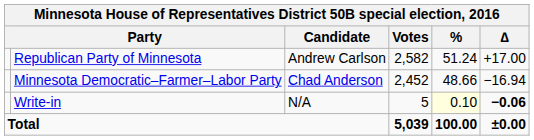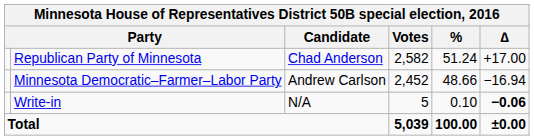(337, 59) Andrew Carlson -> (335, 59) Chad Anderson
(335, 80) Chad Anderson -> (337, 80) Andrew Carlson
(464, 102) lightyellow background -> (464, 102) no background
